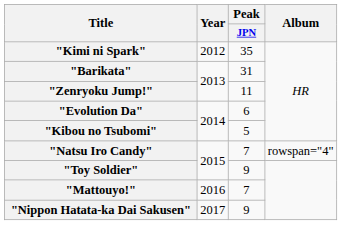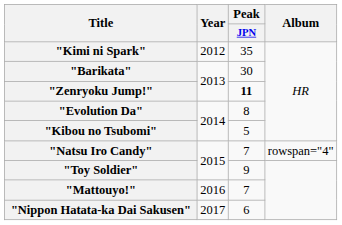(246, 71) 31 -> (246, 71) 30
(246, 91) normal -> (246, 91) bold
(246, 111) 6 -> (246, 111) 8
(246, 210) 9 -> (246, 210) 6
